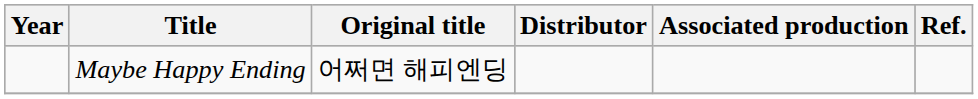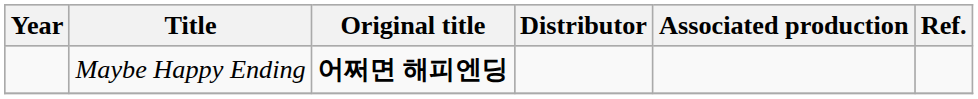(413, 68) normal -> (413, 68) bold
